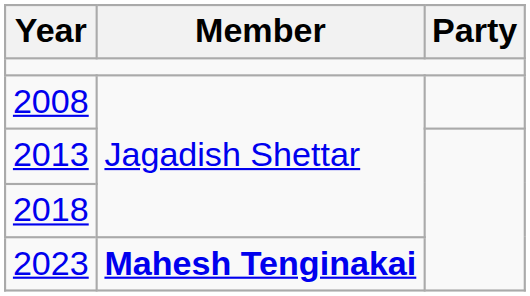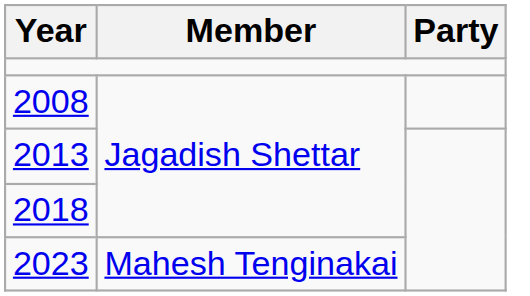(260, 263) bold -> (251, 263) normal
